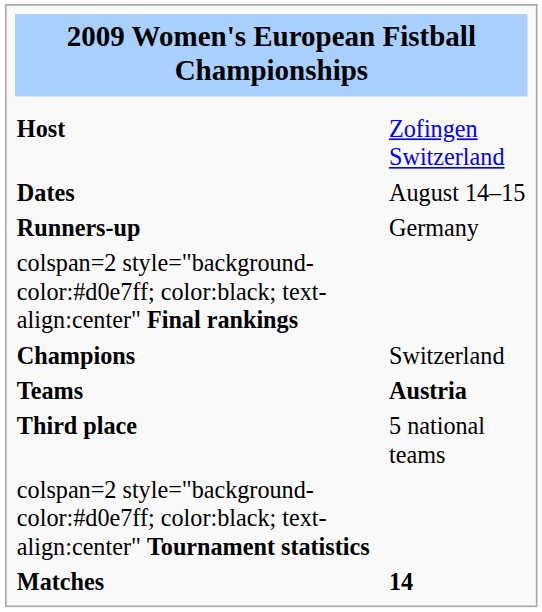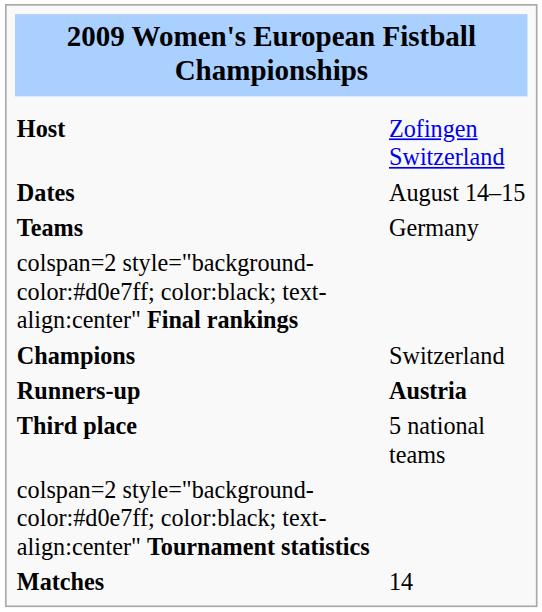(79, 227) Runners-up -> (50, 227) Teams
(50, 390) Teams -> (79, 390) Runners-up
(401, 581) bold -> (401, 581) normal
